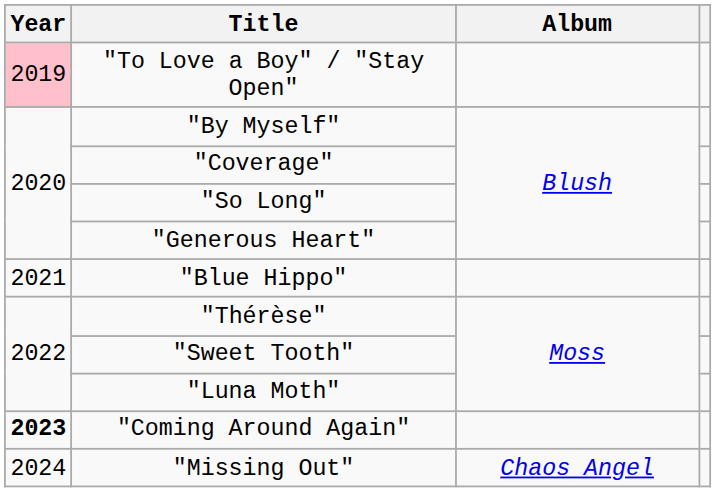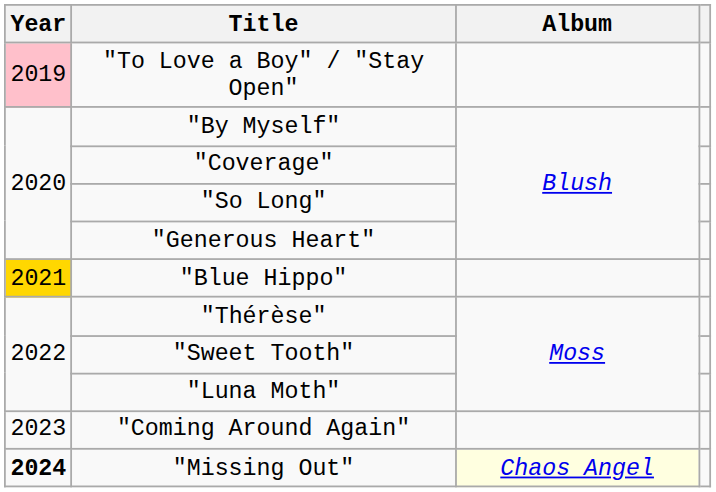(38, 278) no background -> (38, 278) gold background
(38, 430) bold -> (38, 430) normal
(38, 468) normal -> (38, 468) bold
(577, 468) no background -> (577, 468) lightyellow background
